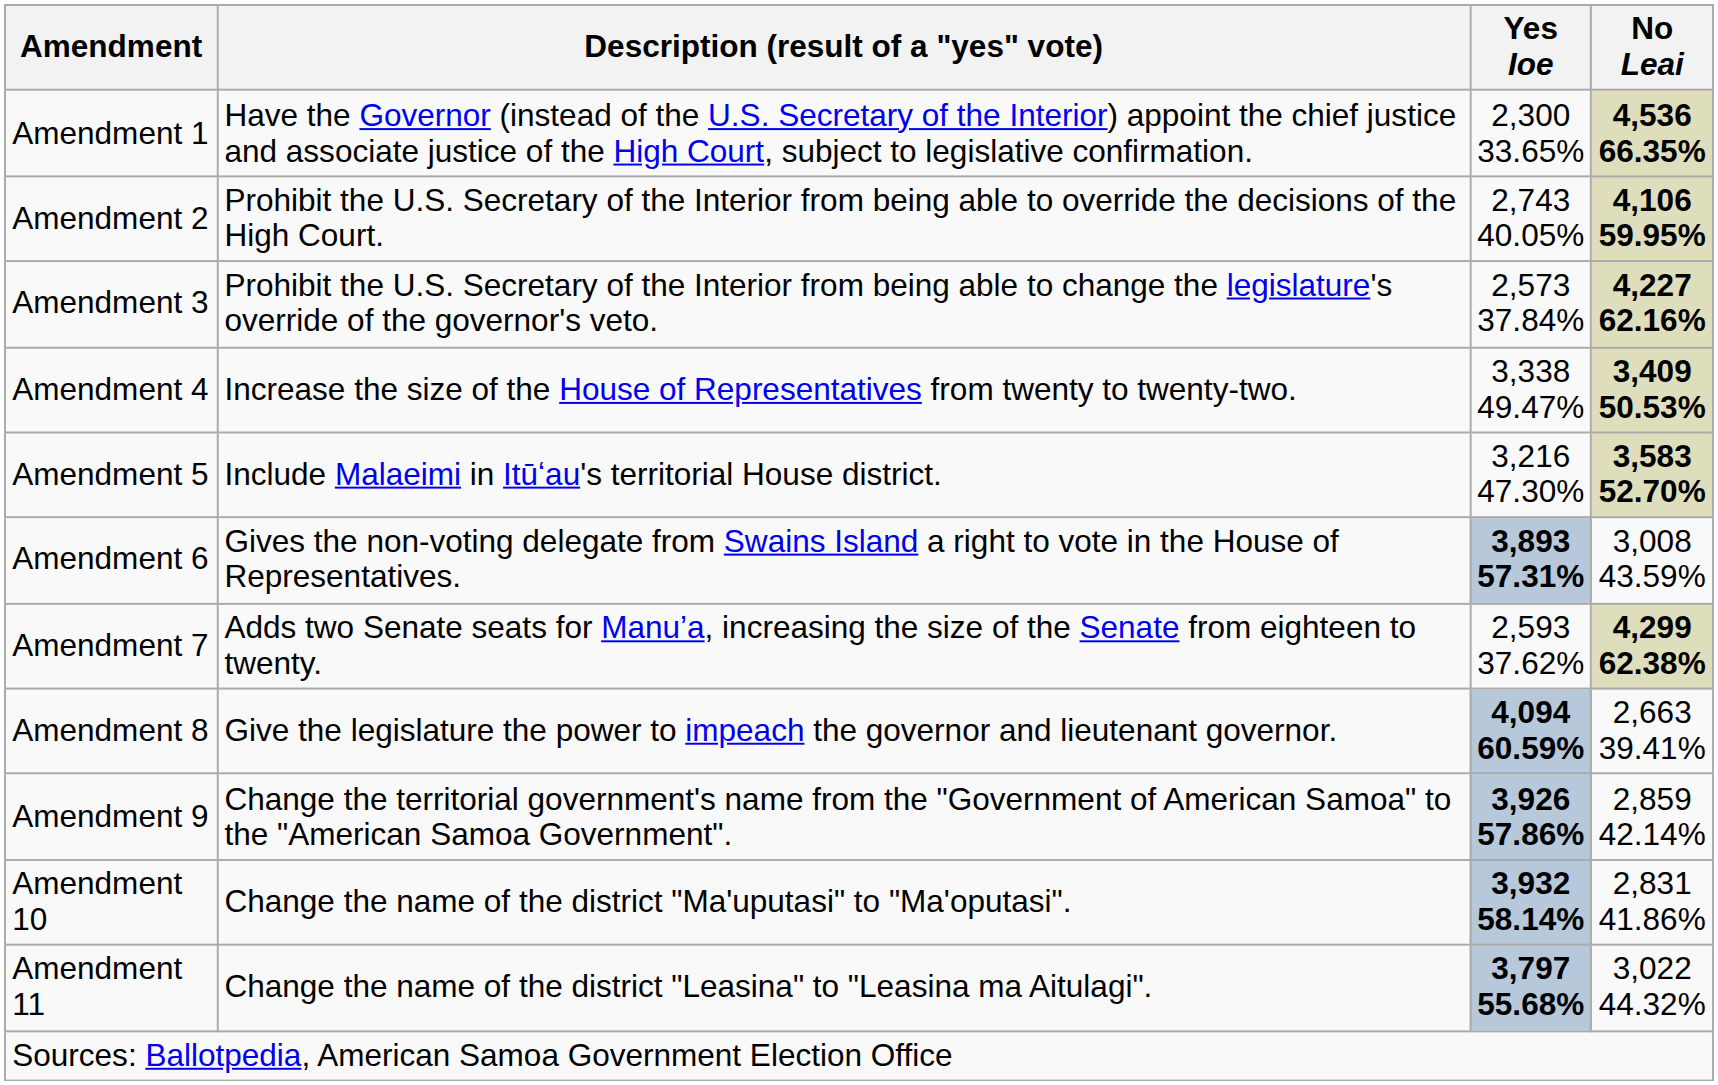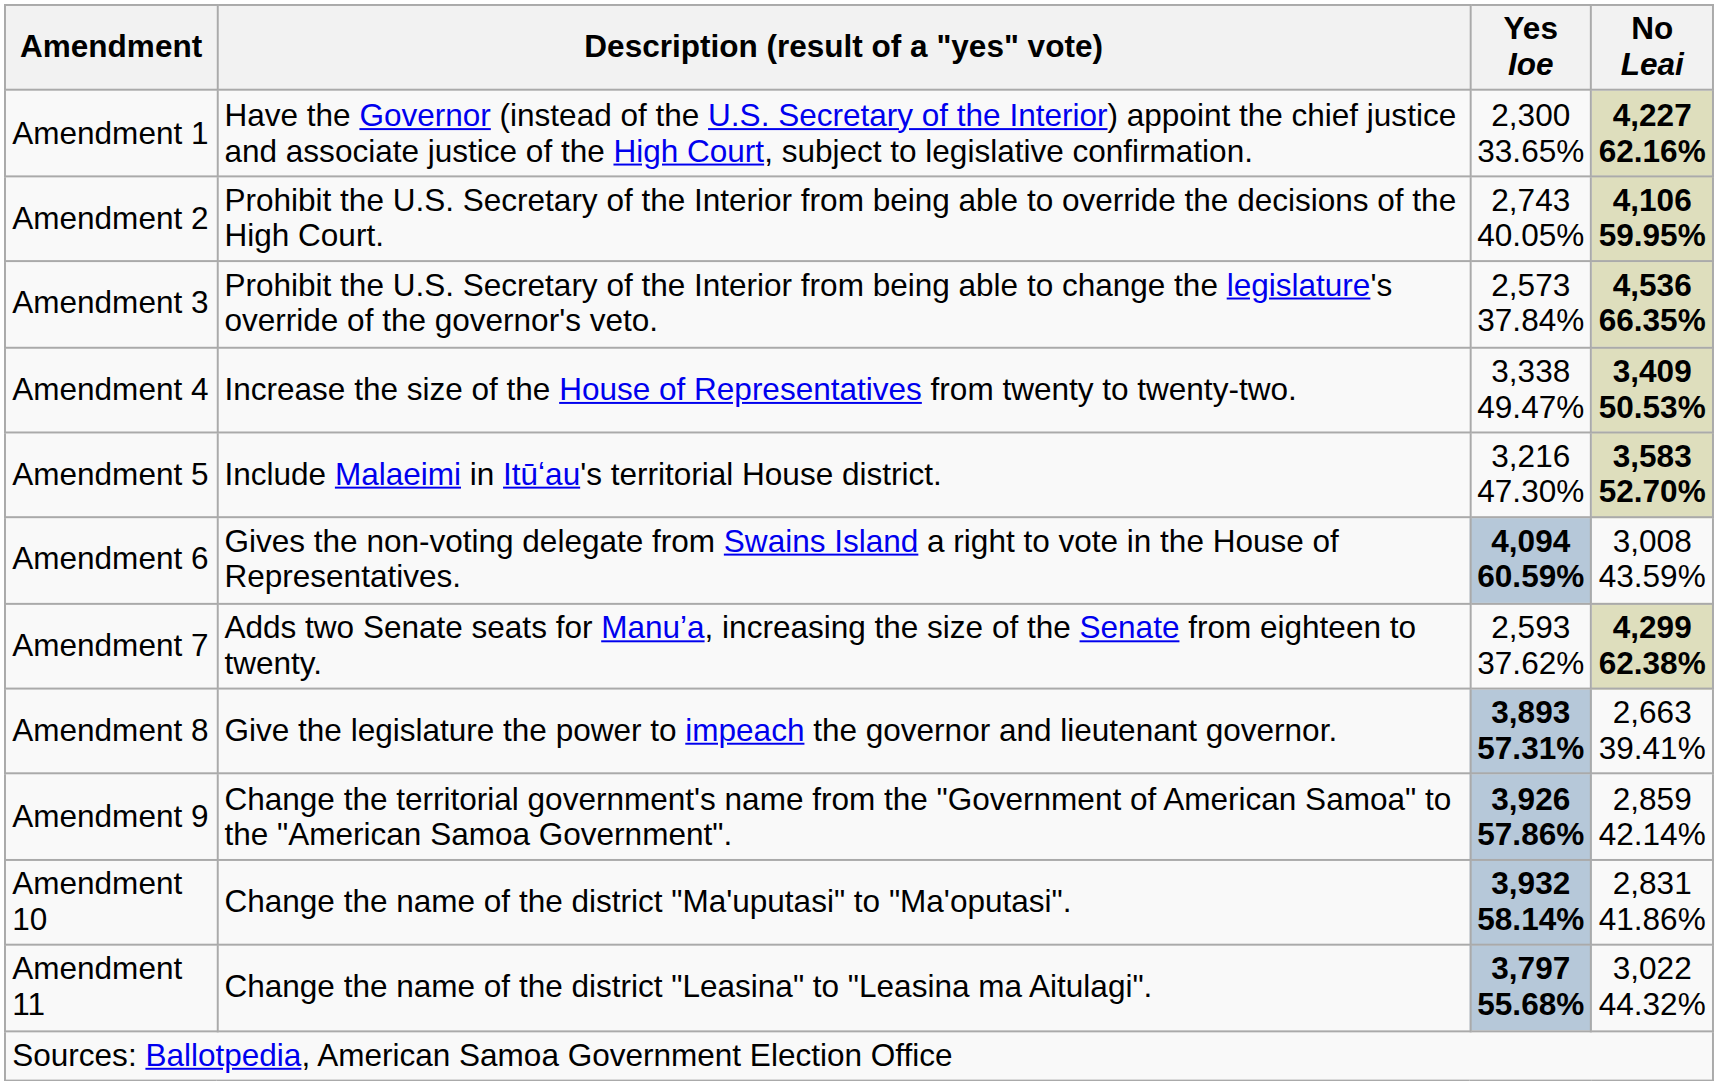(1652, 132) 4,536 66.35% -> (1652, 132) 4,227 62.16%
(1652, 303) 4,227 62.16% -> (1652, 303) 4,536 66.35%
(1531, 559) 3,893 57.31% -> (1531, 559) 4,094 60.59%
(1531, 730) 4,094 60.59% -> (1531, 730) 3,893 57.31%
